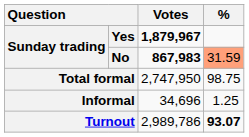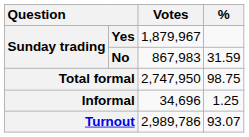(171, 36) bold -> (171, 36) normal
(176, 57) bold -> (176, 57) normal
(224, 57) lightsalmon background -> (224, 57) no background
(224, 121) bold -> (224, 121) normal
